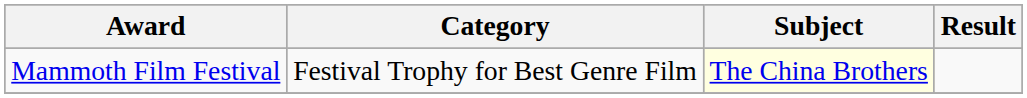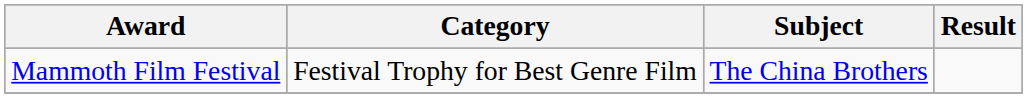(819, 70) lightyellow background -> (819, 70) no background
